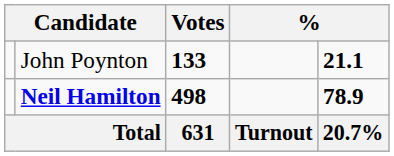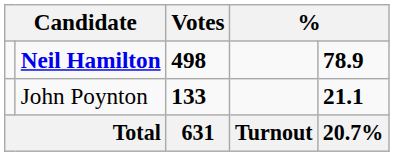rows swapped: (91, 96) <-> (84, 59)
